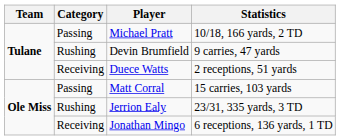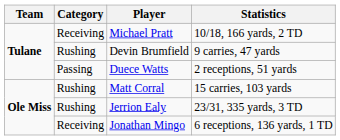(75, 32) Passing -> (80, 32) Receiving
(80, 70) Receiving -> (75, 70) Passing
(75, 88) Passing -> (76, 88) Rushing
